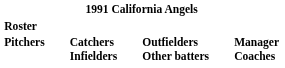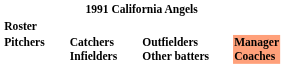(257, 49) no background -> (257, 49) lightsalmon background
